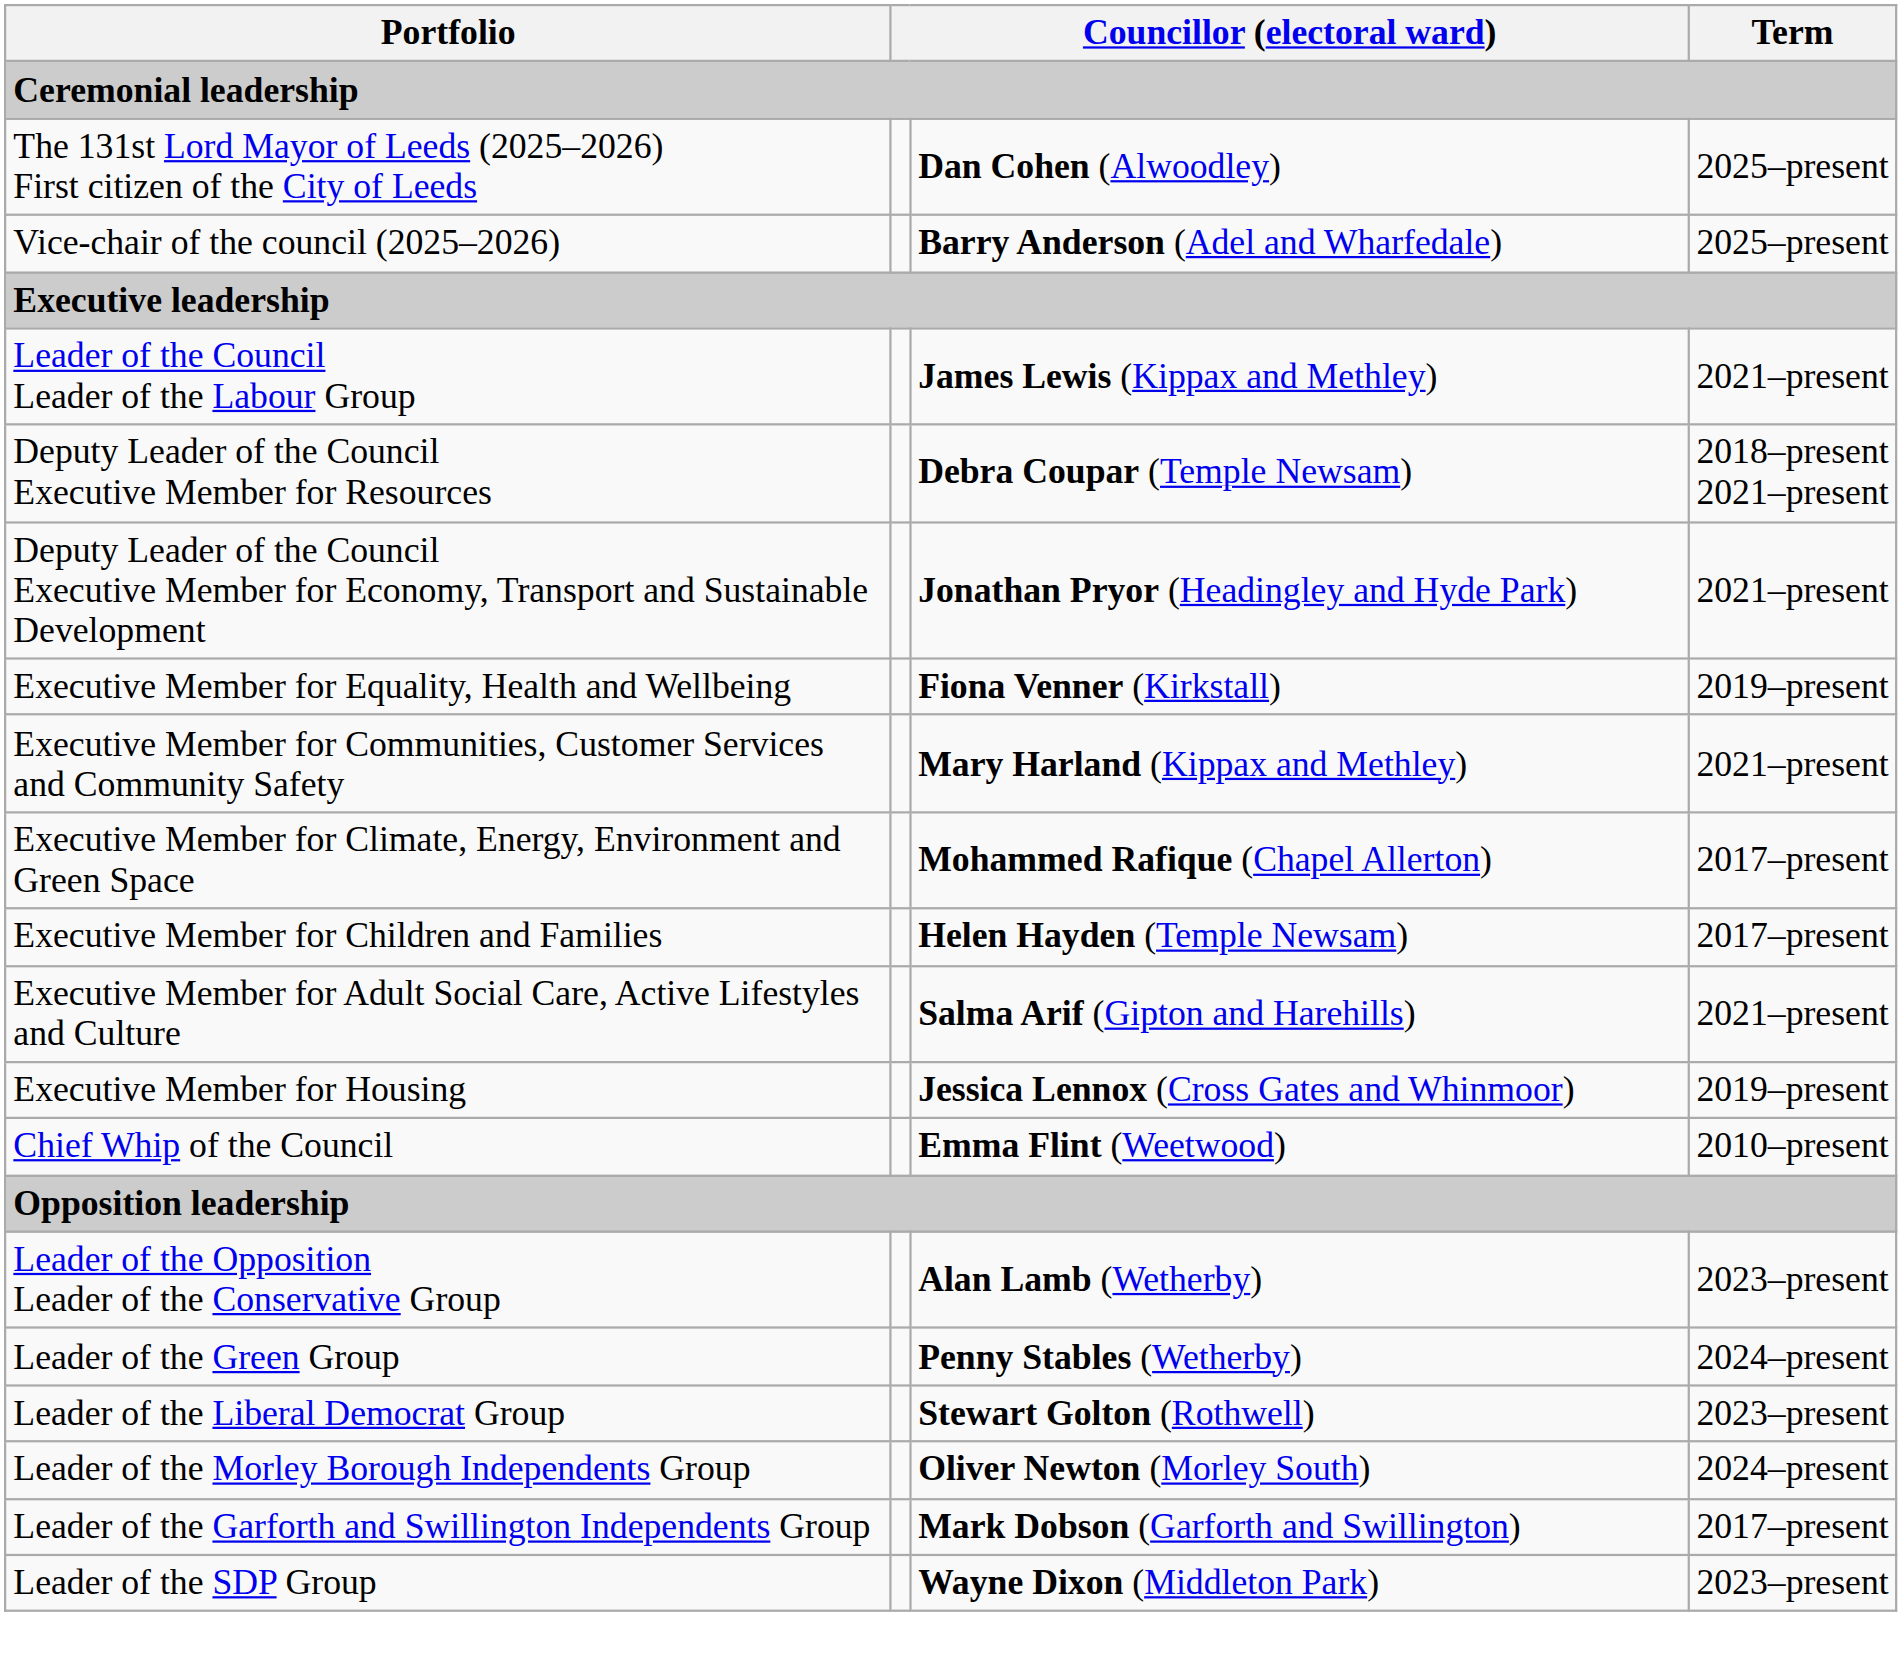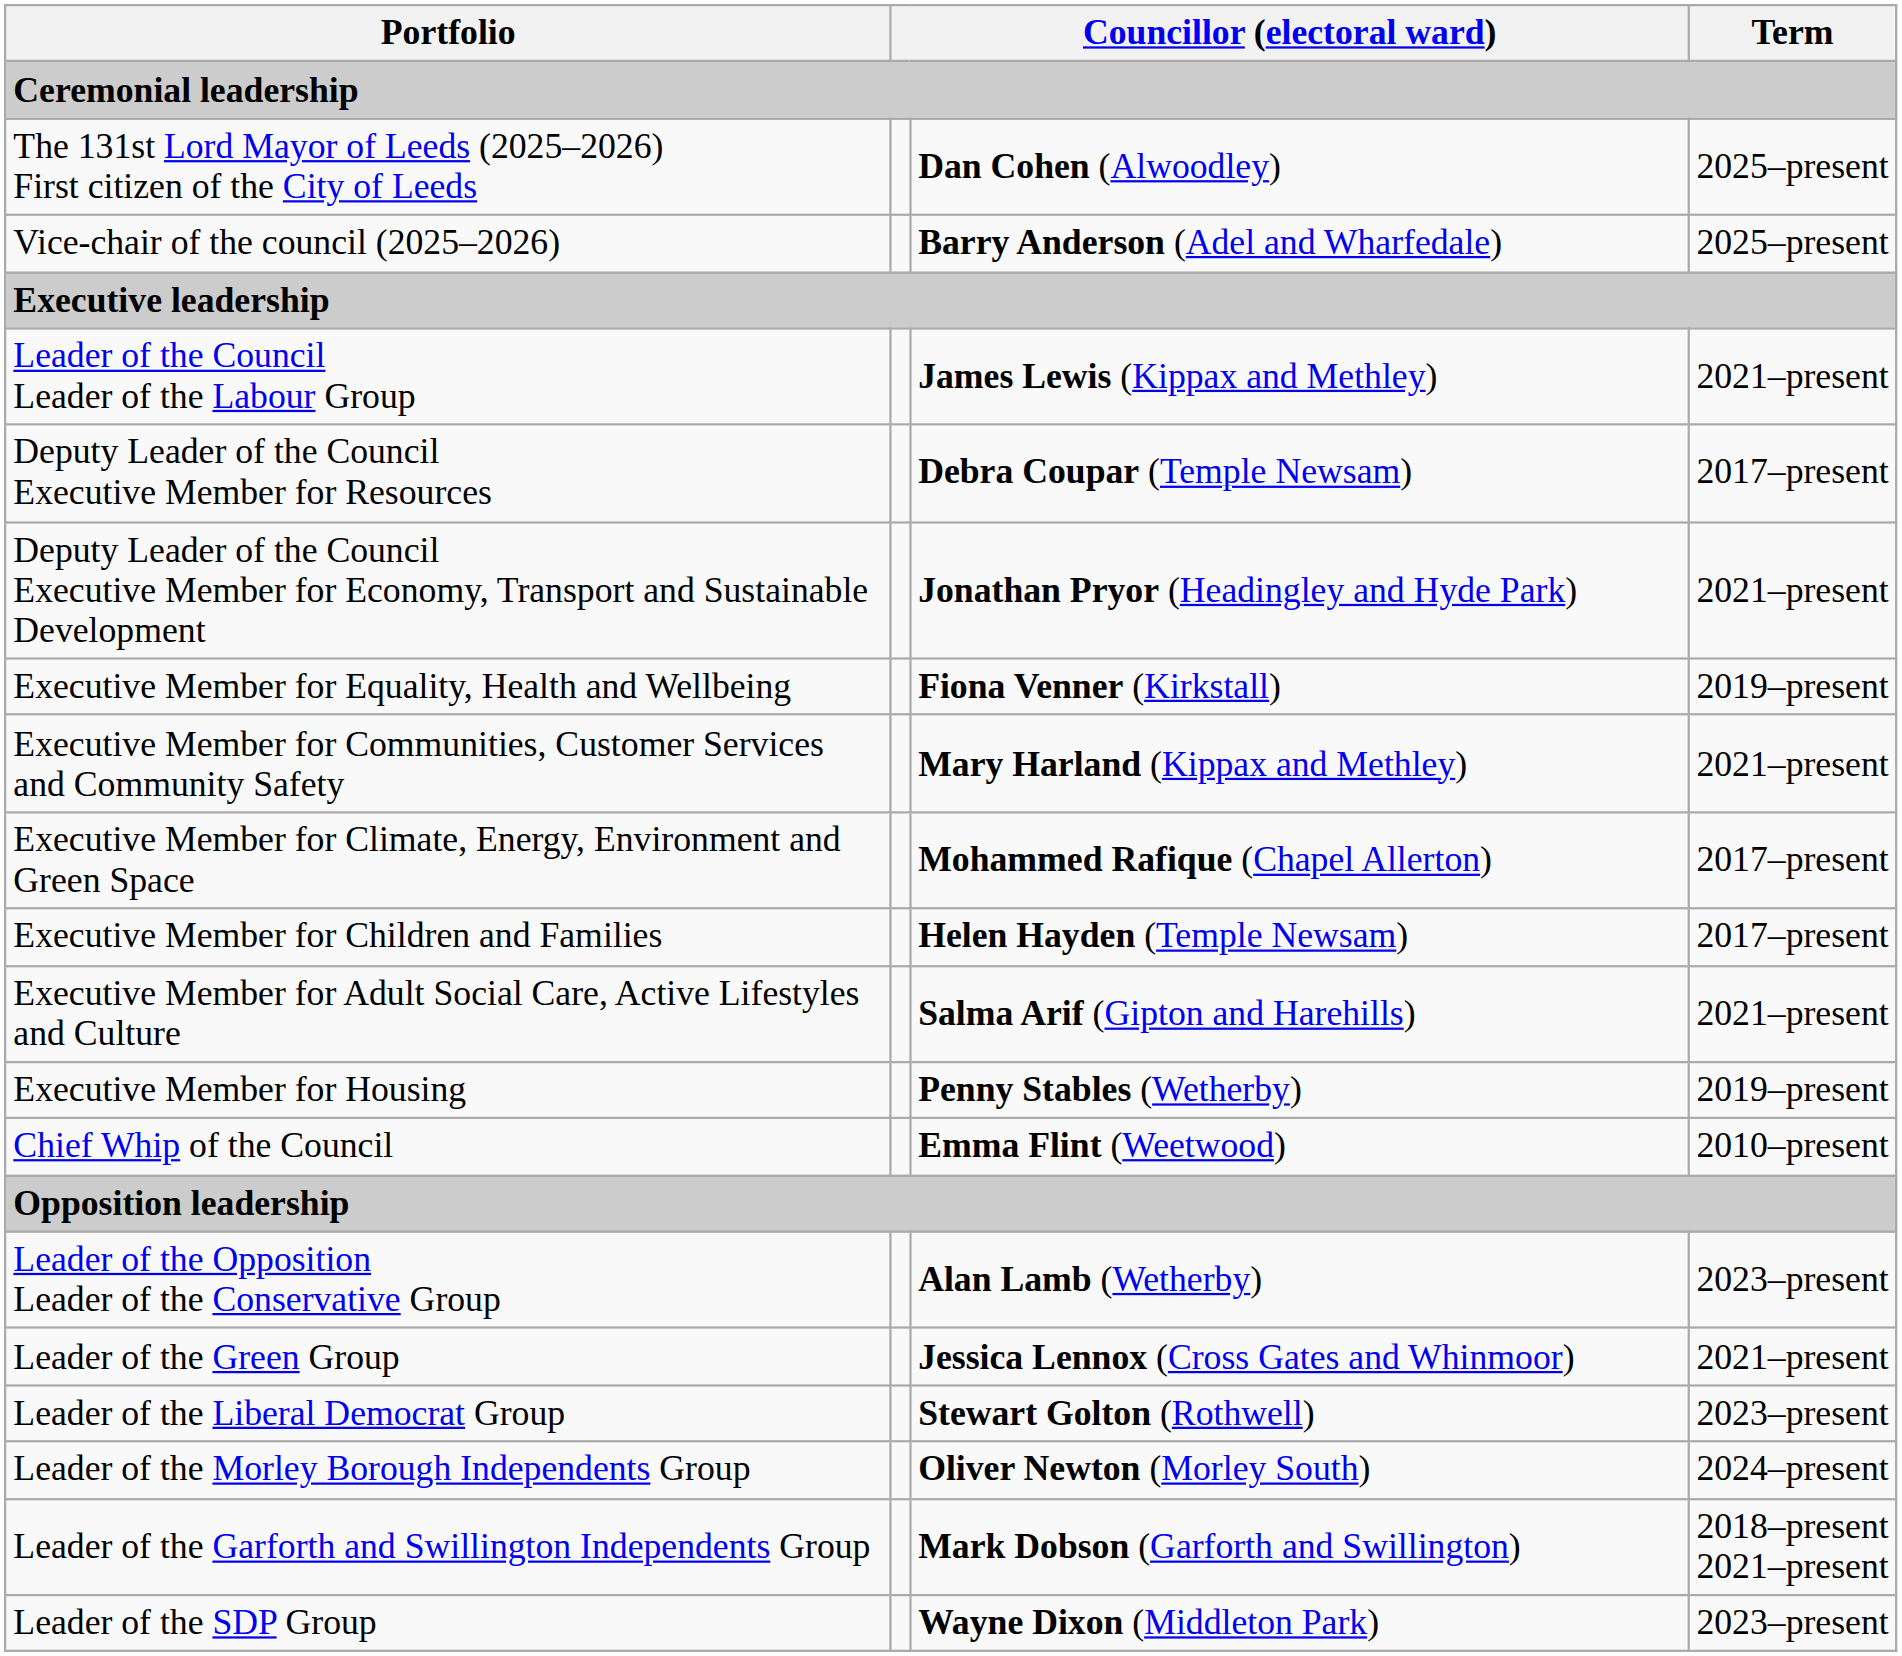(1793, 472) 2018–present 2021–present -> (1793, 472) 2017–present
(1246, 1089) Jessica Lennox (Cross Gates and Whinmoor) -> (1110, 1089) Penny Stables (Wetherby)
(1110, 1356) Penny Stables (Wetherby) -> (1246, 1356) Jessica Lennox (Cross Gates and Whinmoor)
(1793, 1356) 2024–present -> (1793, 1356) 2021–present
(1793, 1525) 2017–present -> (1793, 1545) 2018–present 2021–present
